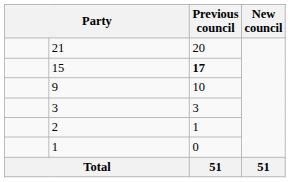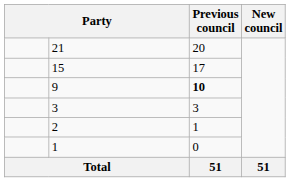(199, 68) bold -> (199, 68) normal
(199, 87) normal -> (199, 87) bold
